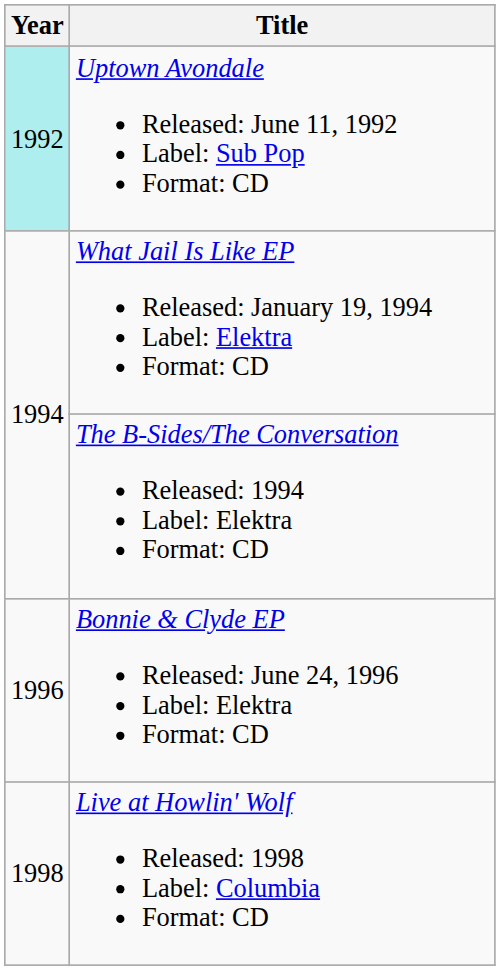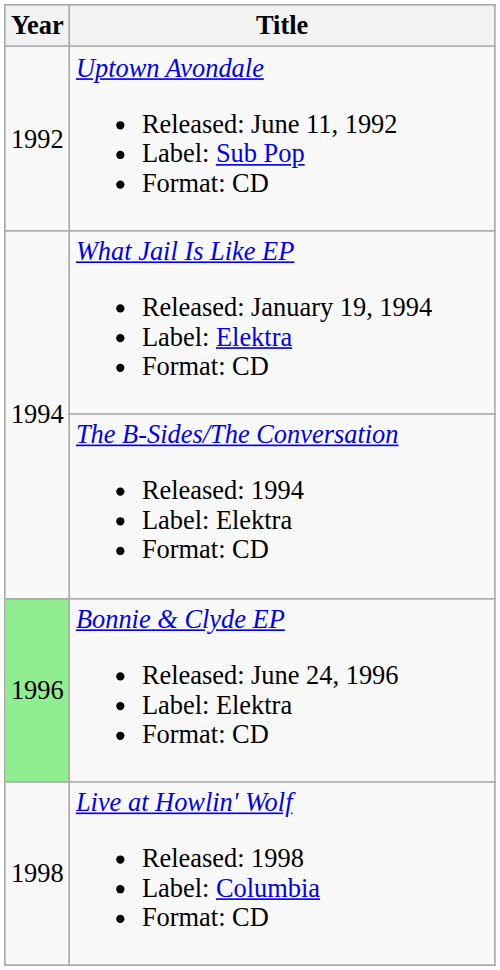(37, 138) paleturquoise background -> (37, 138) no background
(37, 689) no background -> (37, 689) lightgreen background
